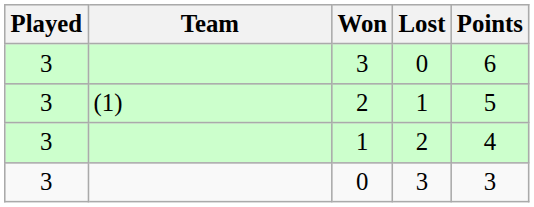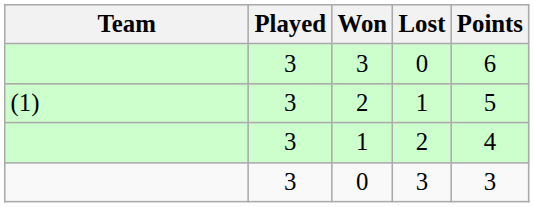columns swapped: (210, 24) <-> (46, 24)
